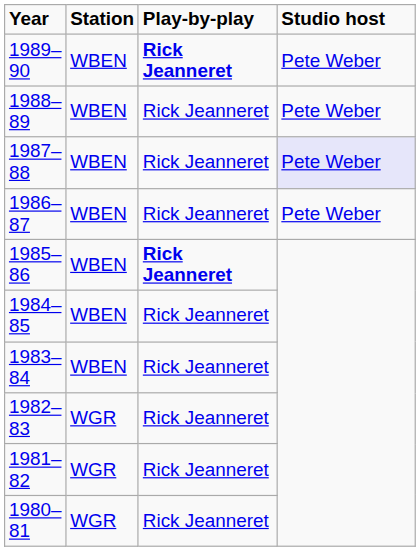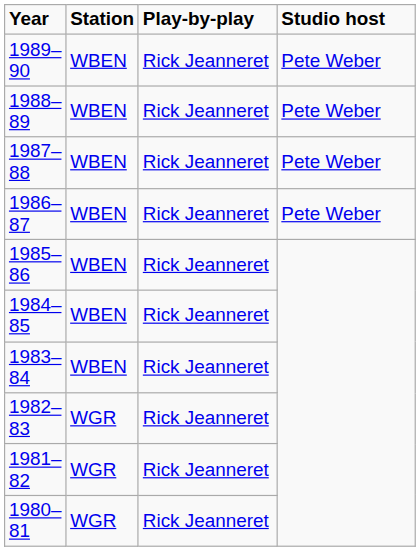(187, 60) bold -> (206, 60) normal
(331, 162) lavender background -> (331, 162) no background
(187, 264) bold -> (206, 264) normal
